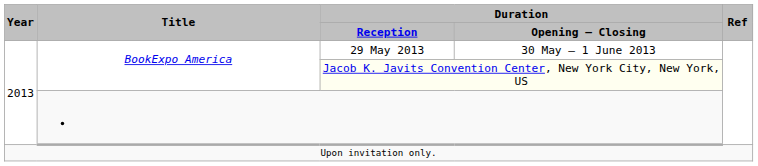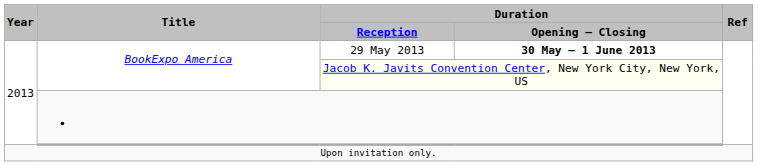(589, 50) normal -> (589, 50) bold
